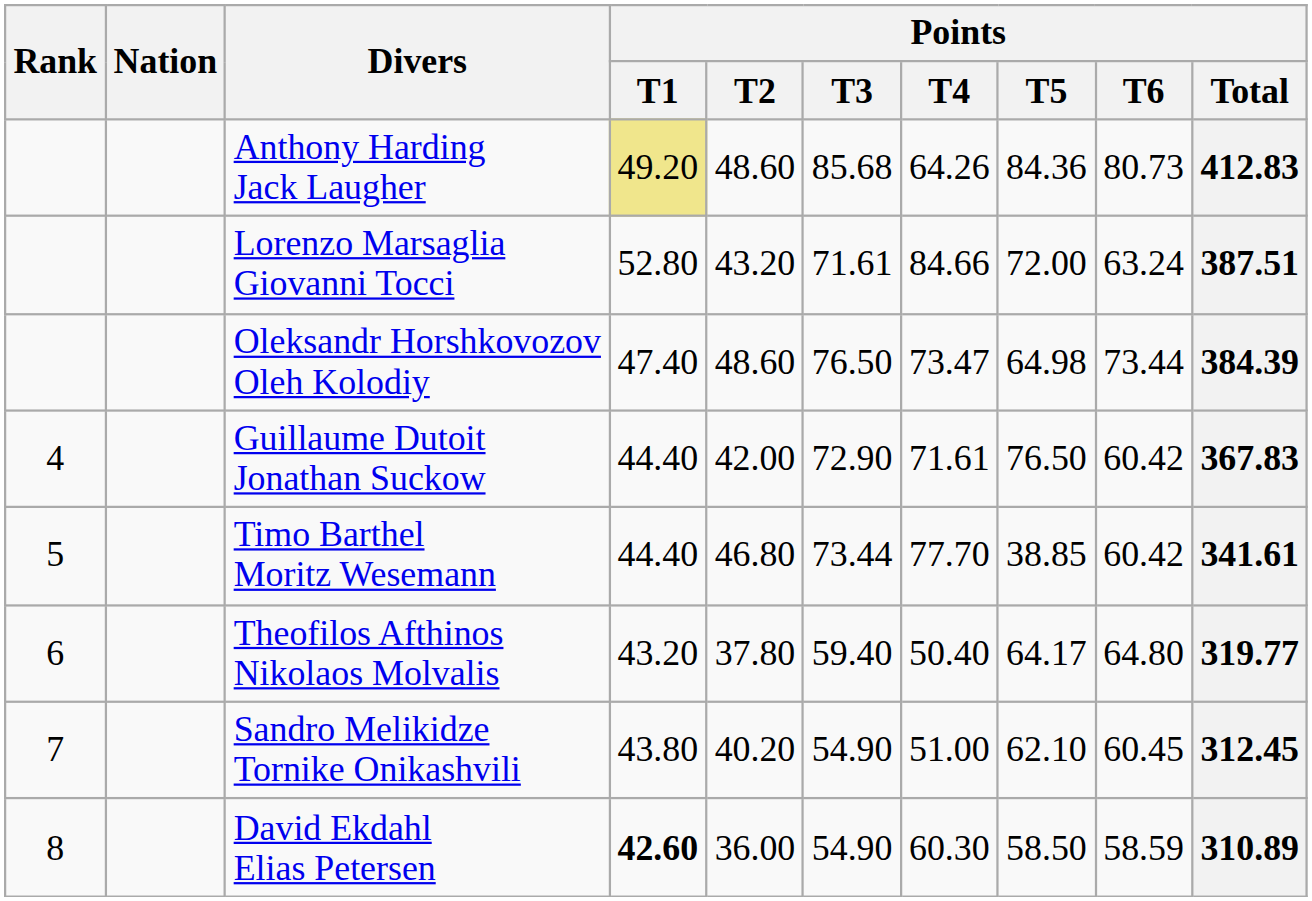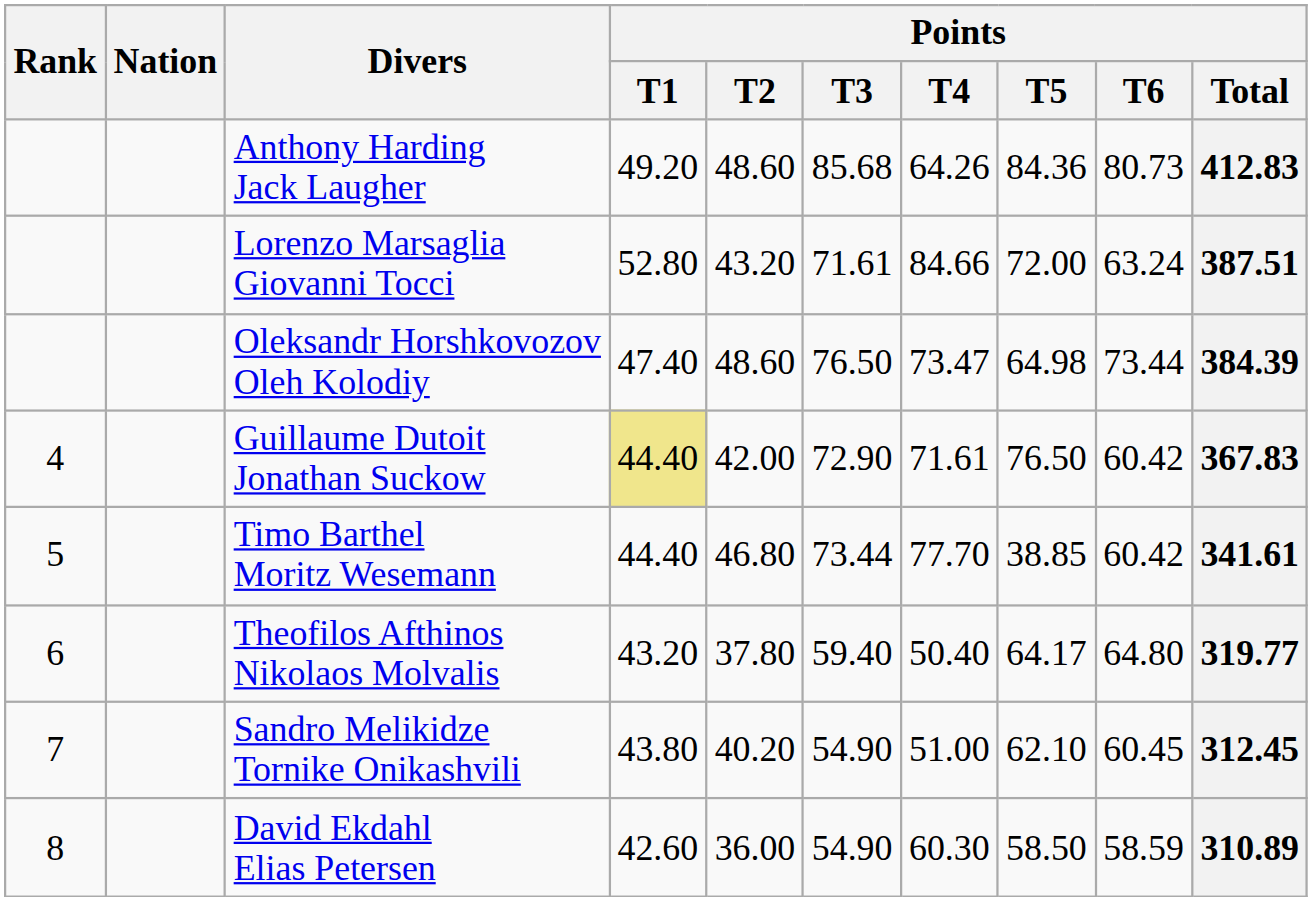(658, 166) khaki background -> (658, 166) no background
(658, 458) no background -> (658, 458) khaki background
(658, 846) bold -> (658, 846) normal
